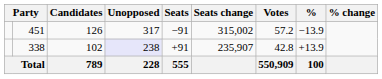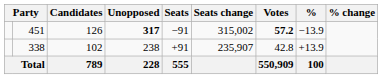(151, 30) normal -> (151, 30) bold
(284, 30) normal -> (284, 30) bold
(151, 47) lavender background -> (151, 47) no background
